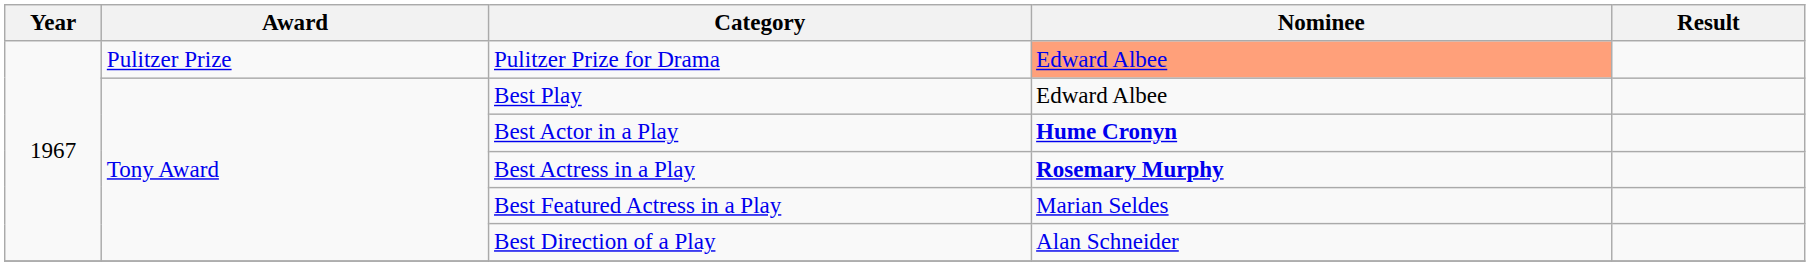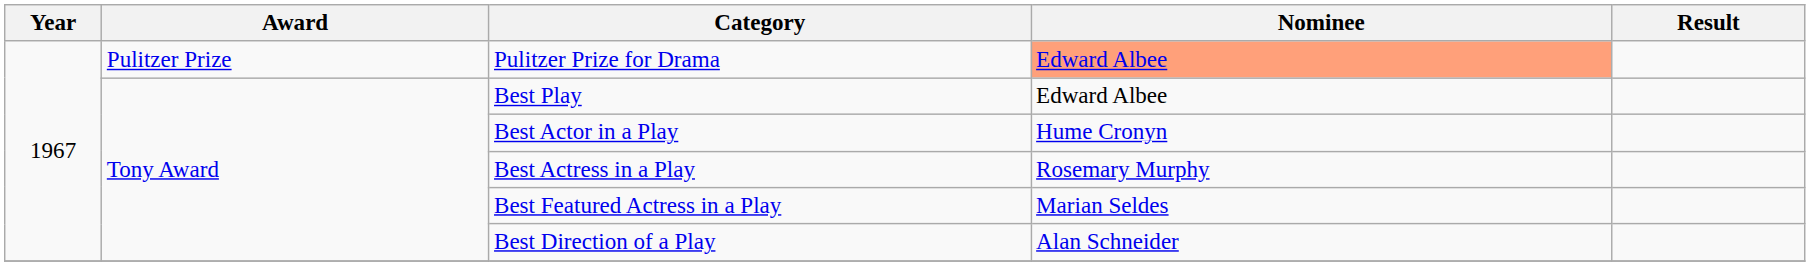(1107, 132) bold -> (1102, 132) normal
(1130, 168) bold -> (1123, 168) normal
